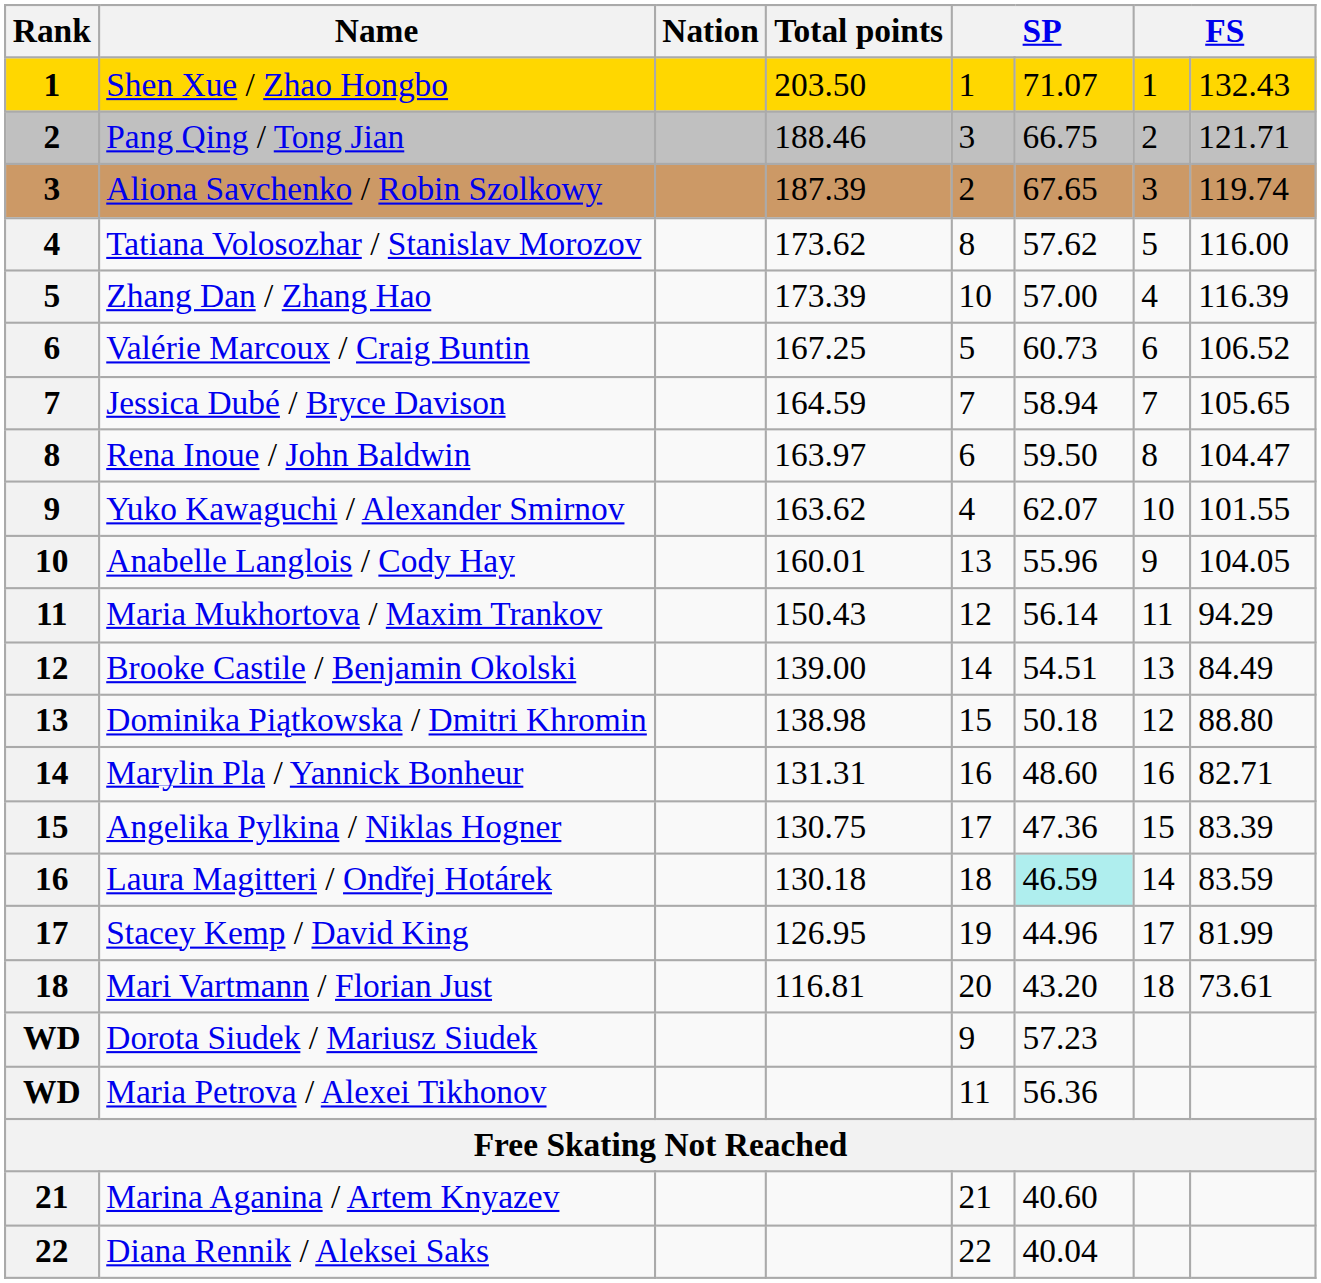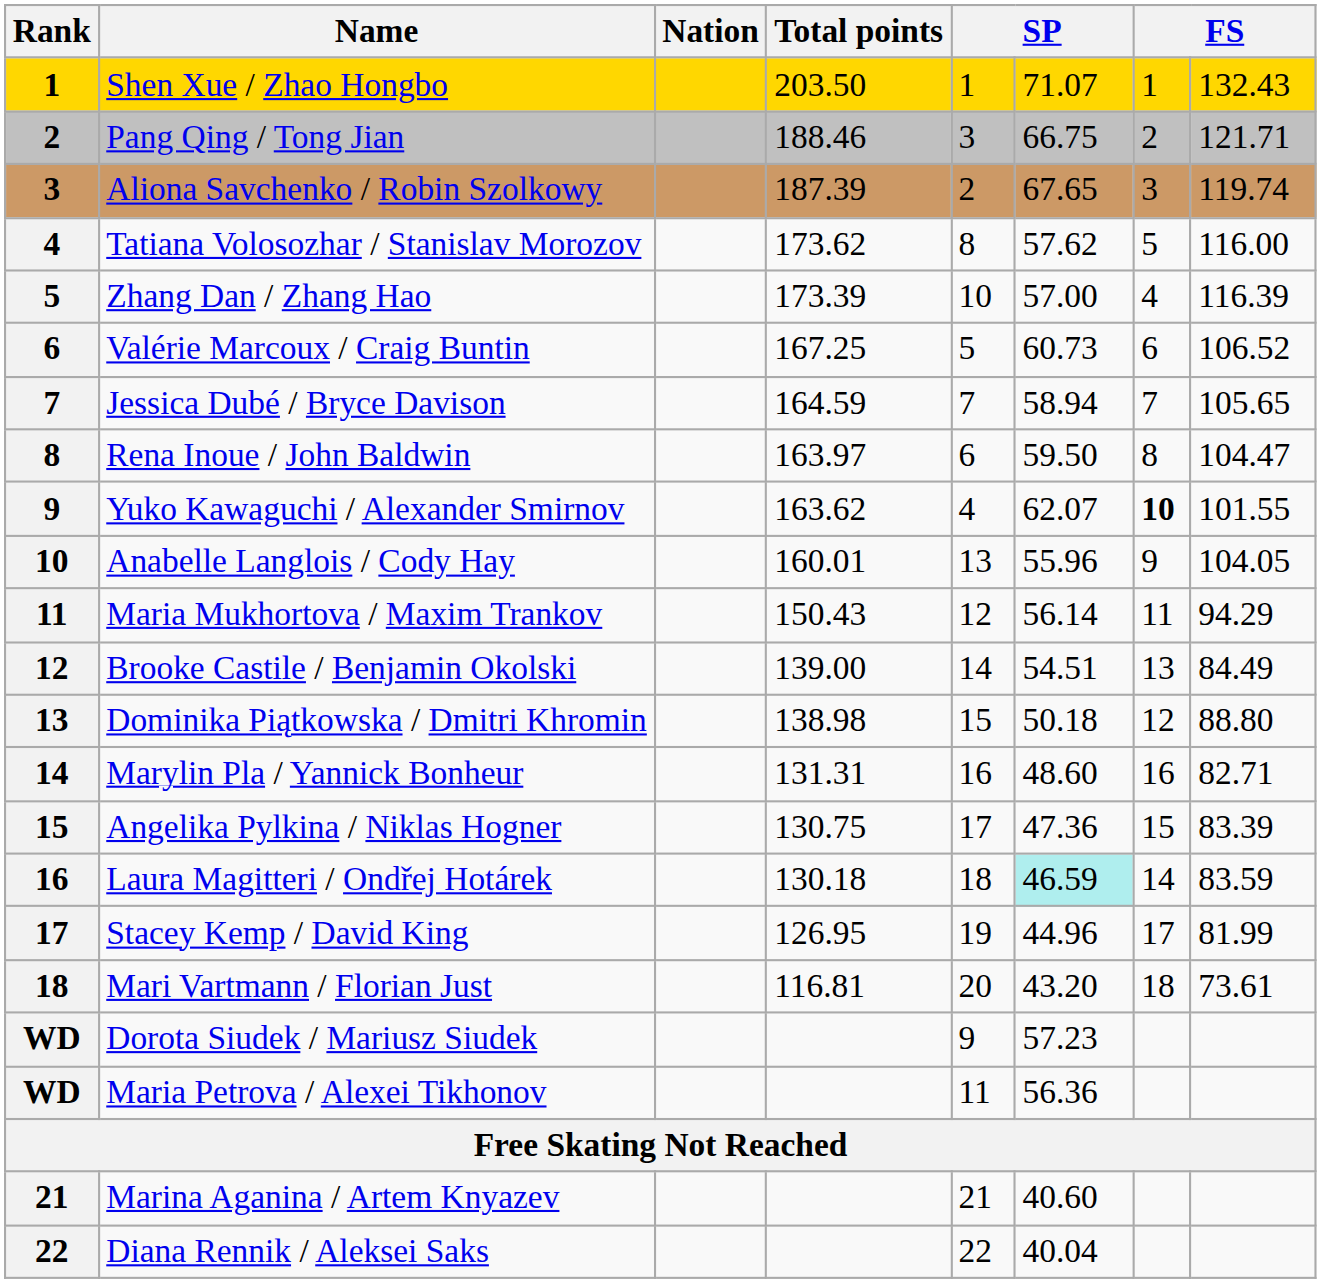(1158, 508) normal -> (1158, 508) bold
